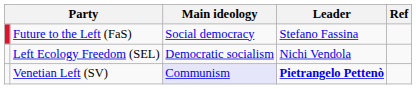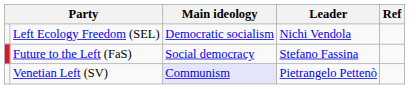rows swapped: (86, 53) <-> (72, 34)
(332, 73) bold -> (328, 73) normal
